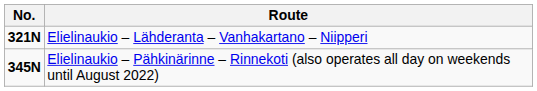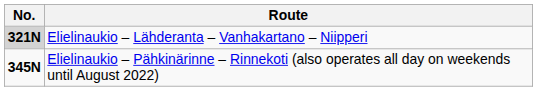(24, 37) no background -> (24, 37) lightgrey background
